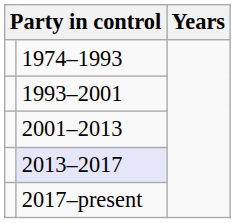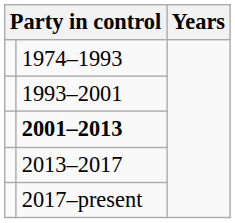(72, 128) normal -> (72, 128) bold
(72, 164) lavender background -> (72, 164) no background
